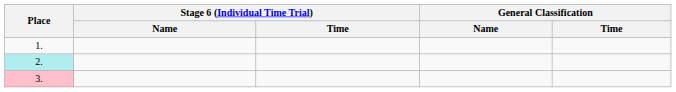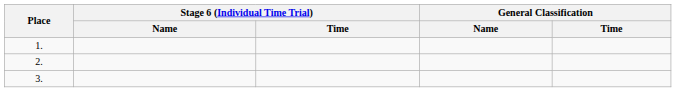(39, 62) paleturquoise background -> (39, 62) no background
(39, 79) pink background -> (39, 79) no background
